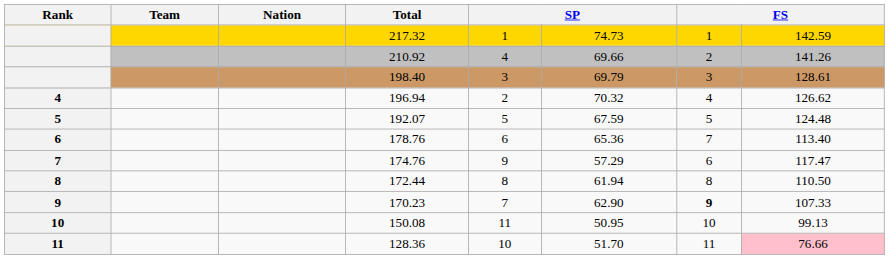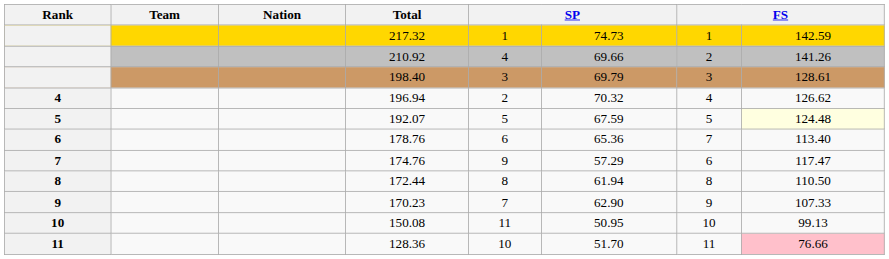(813, 118) no background -> (813, 118) lightyellow background
(709, 202) bold -> (709, 202) normal
